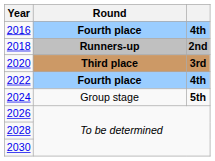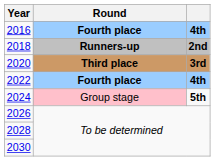(110, 97) no background -> (110, 97) pink background
